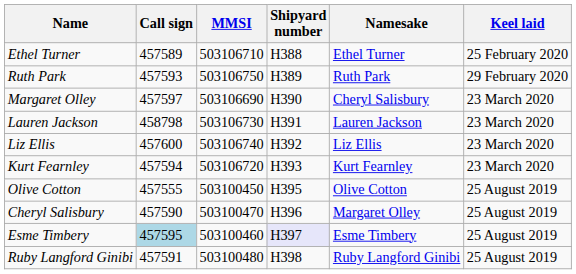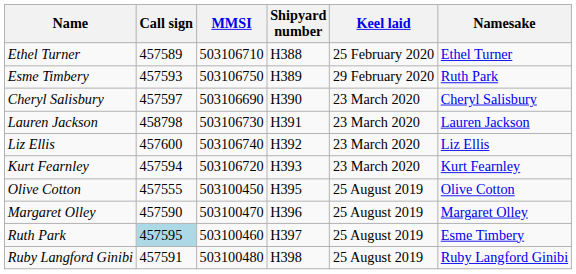columns swapped: (517, 23) <-> (397, 23)
(37, 76) Ruth Park -> (48, 76) Esme Timbery
(52, 99) Margaret Olley -> (56, 99) Cheryl Salisbury
(56, 212) Cheryl Salisbury -> (52, 212) Margaret Olley
(48, 235) Esme Timbery -> (37, 235) Ruth Park
(286, 235) lavender background -> (286, 235) no background
